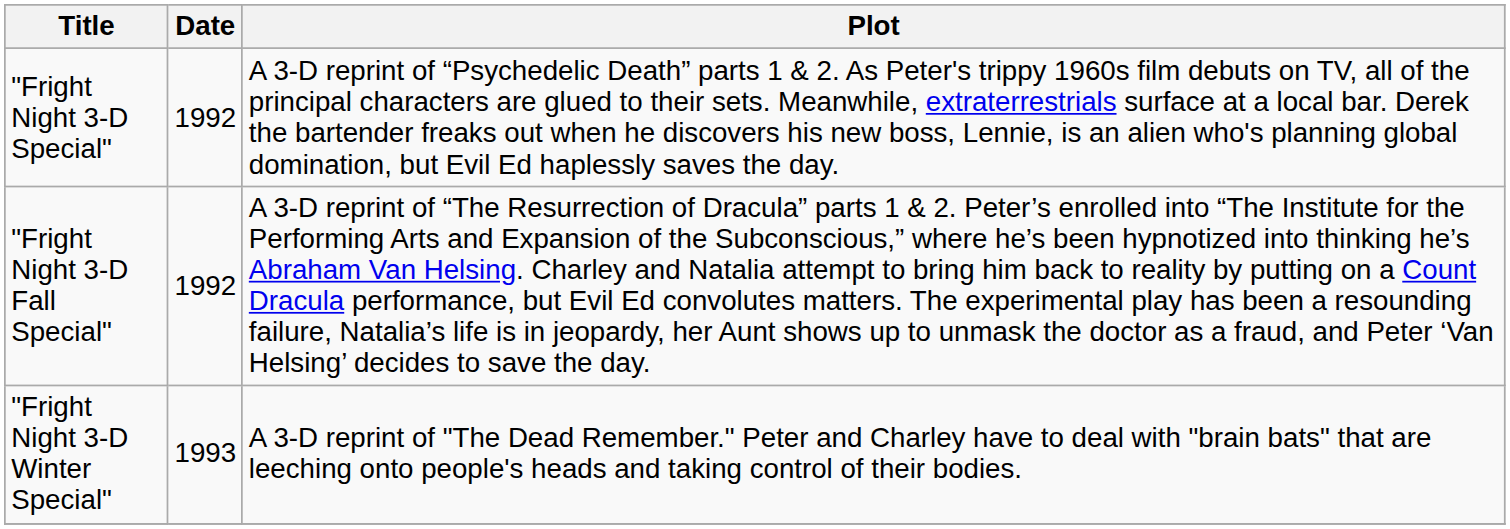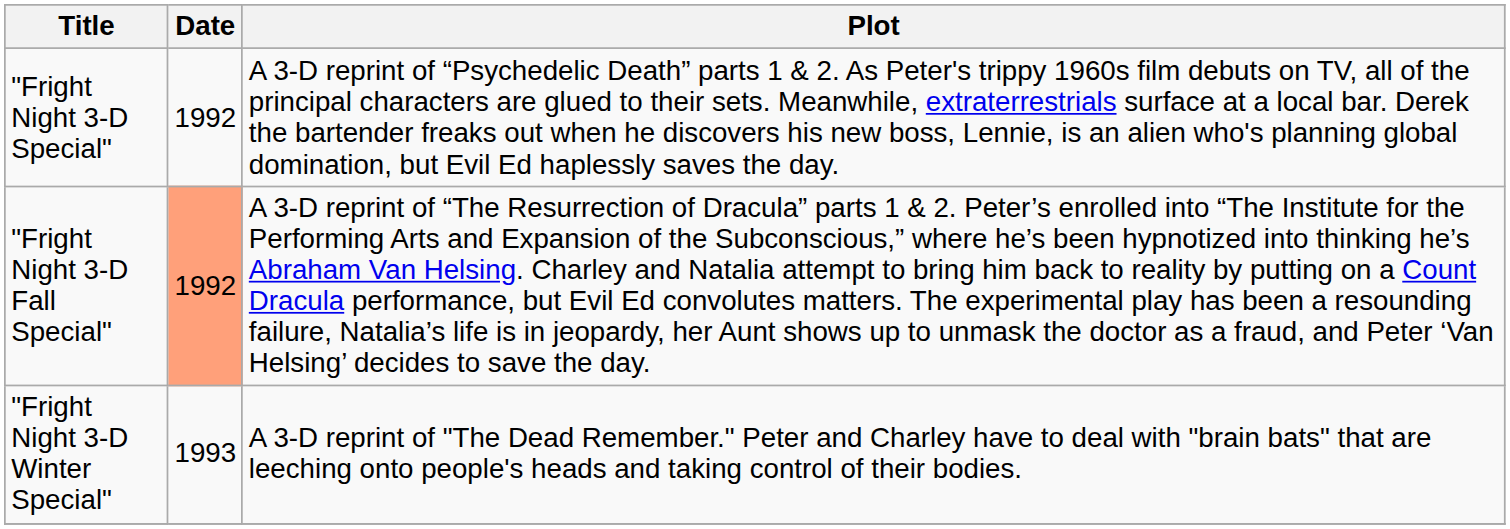(205, 285) no background -> (205, 285) lightsalmon background
